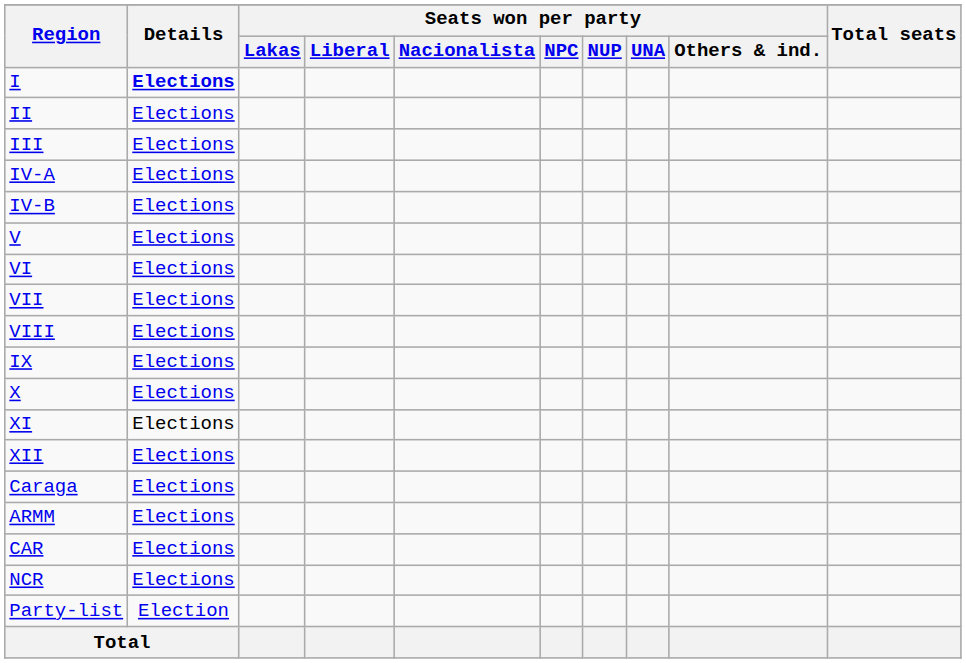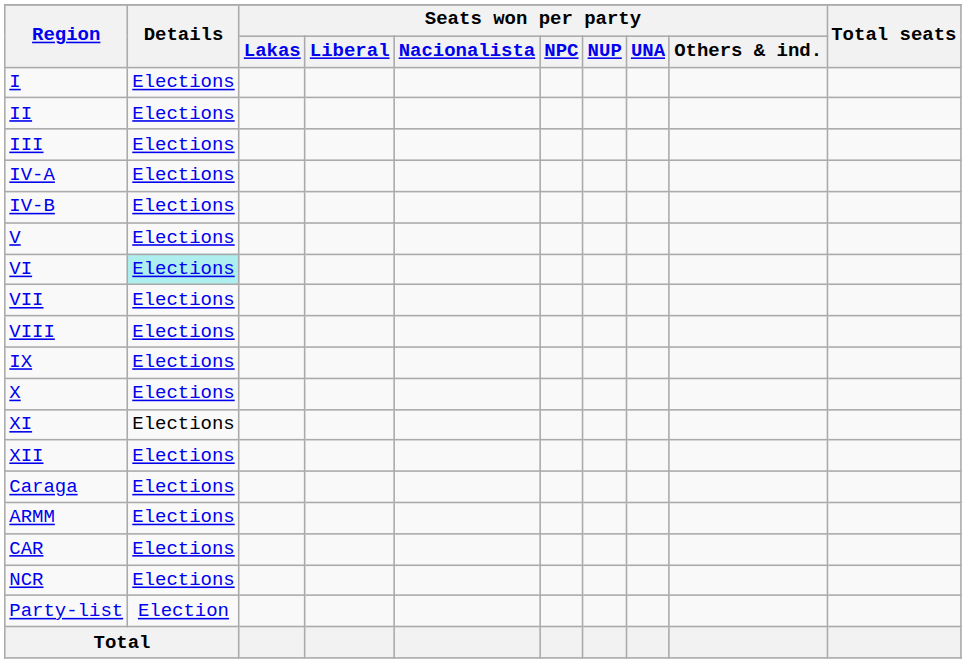(183, 83) bold -> (183, 83) normal
(183, 269) no background -> (183, 269) paleturquoise background
